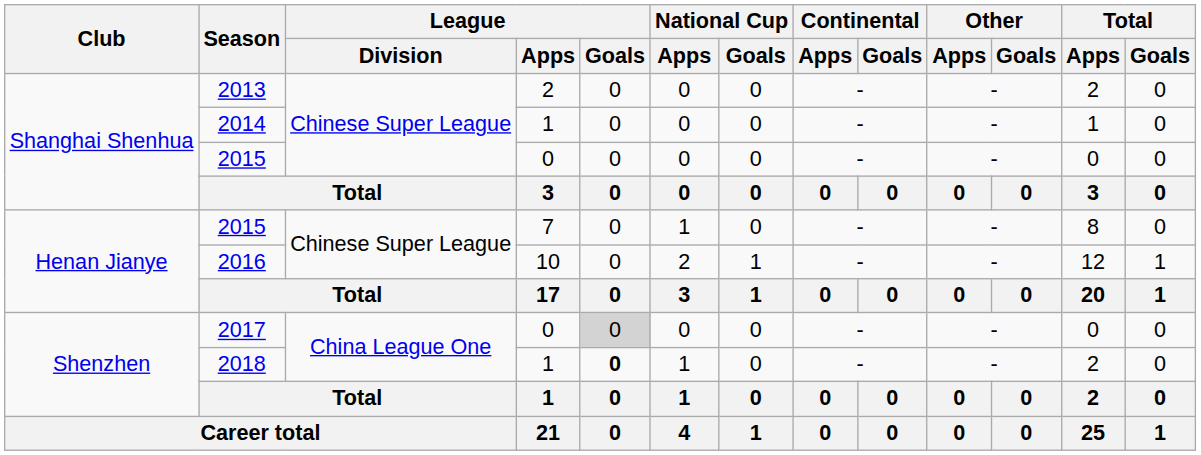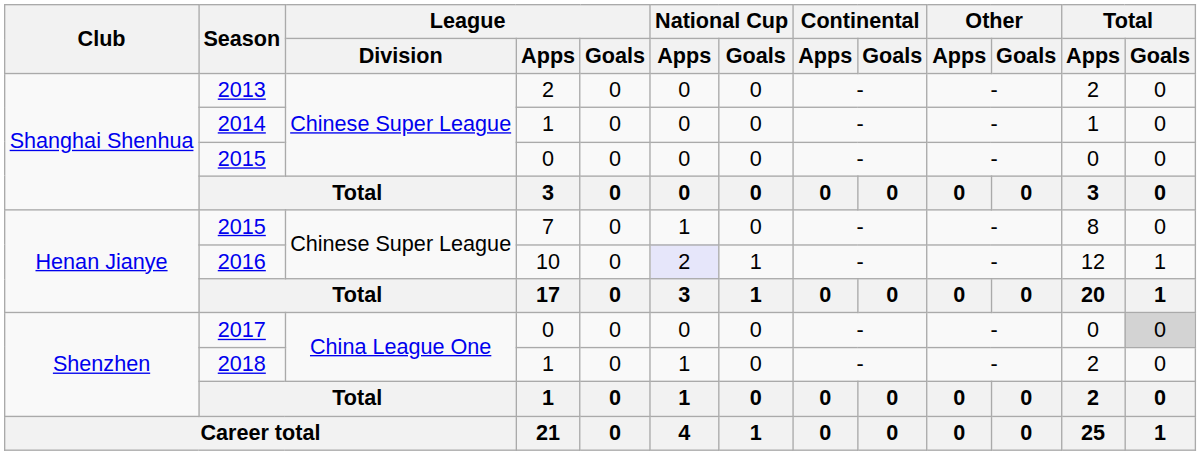(684, 261) no background -> (684, 261) lavender background
(615, 329) lightgrey background -> (615, 329) no background
(1160, 329) no background -> (1160, 329) lightgrey background
(615, 364) bold -> (615, 364) normal
